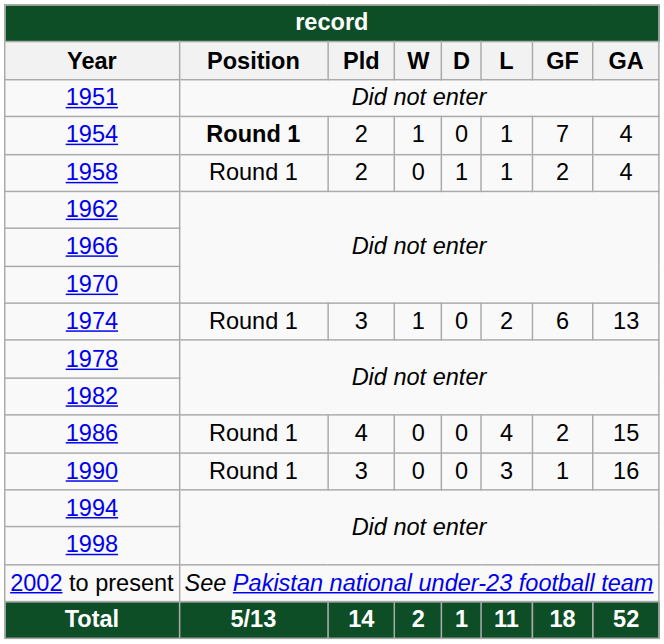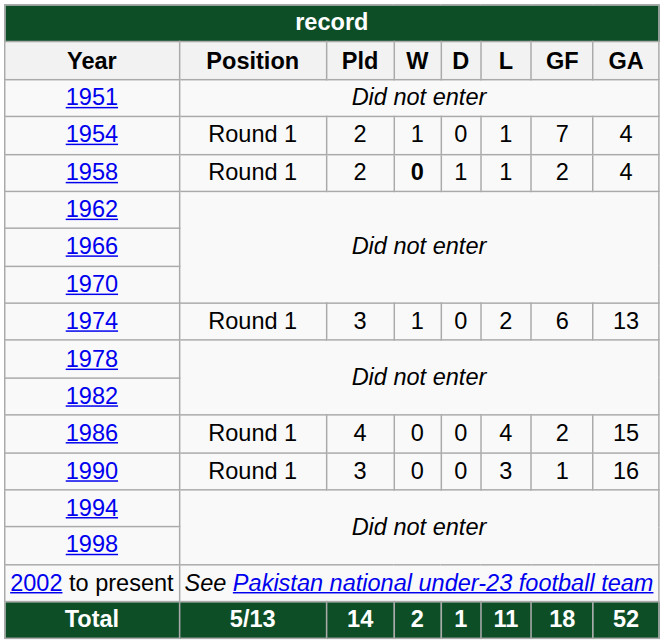(253, 135) bold -> (253, 135) normal
(418, 172) normal -> (417, 172) bold
